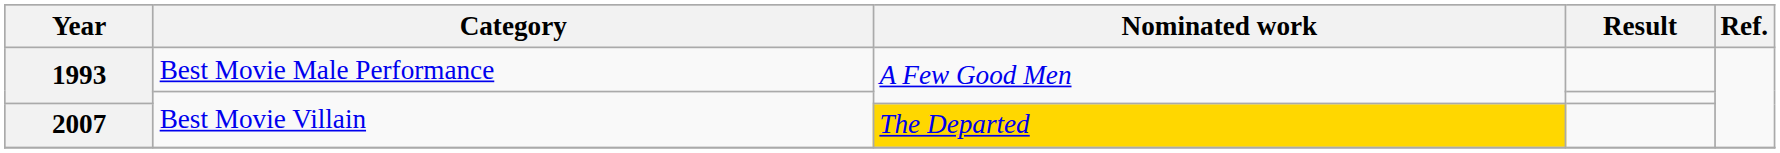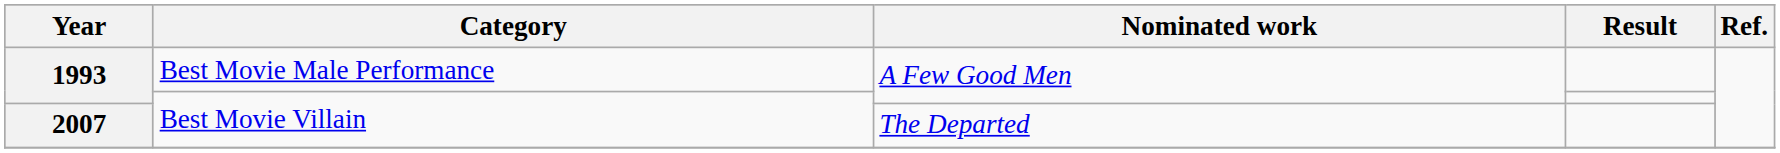(955, 124) gold background -> (955, 124) no background
